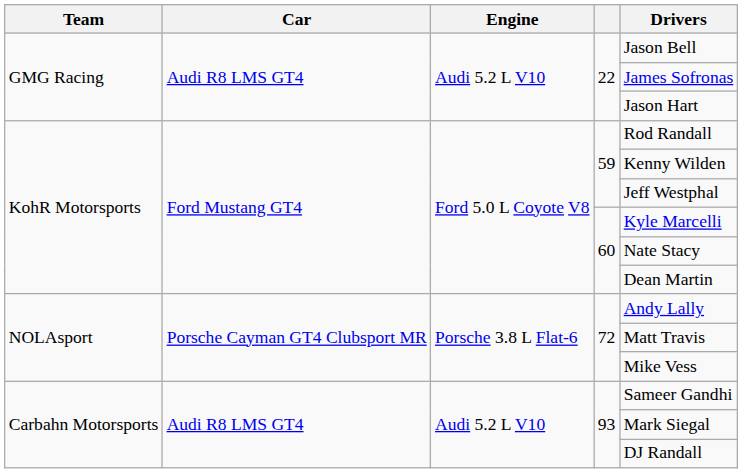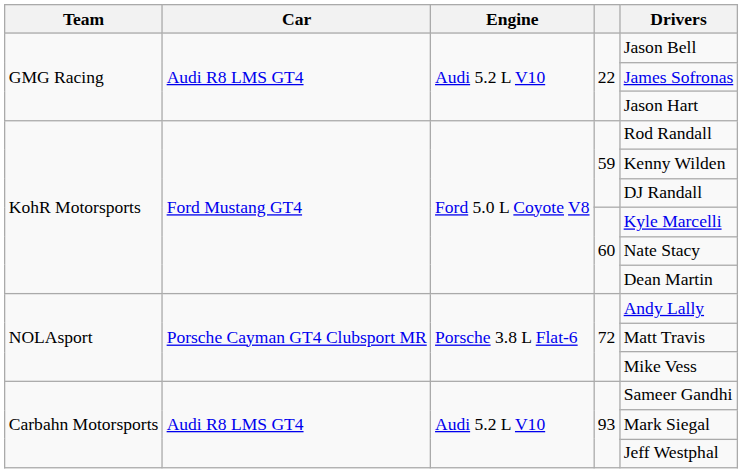(671, 192) Jeff Westphal -> (663, 192) DJ Randall
(663, 452) DJ Randall -> (671, 452) Jeff Westphal
